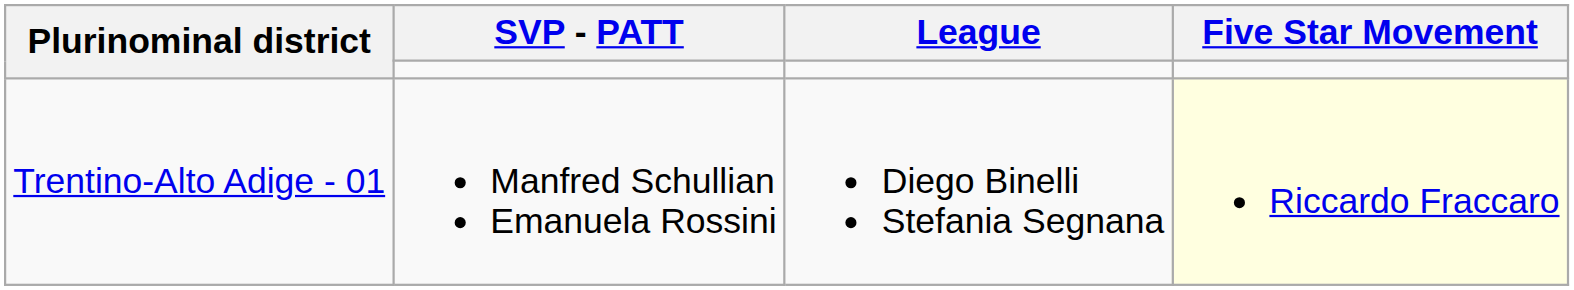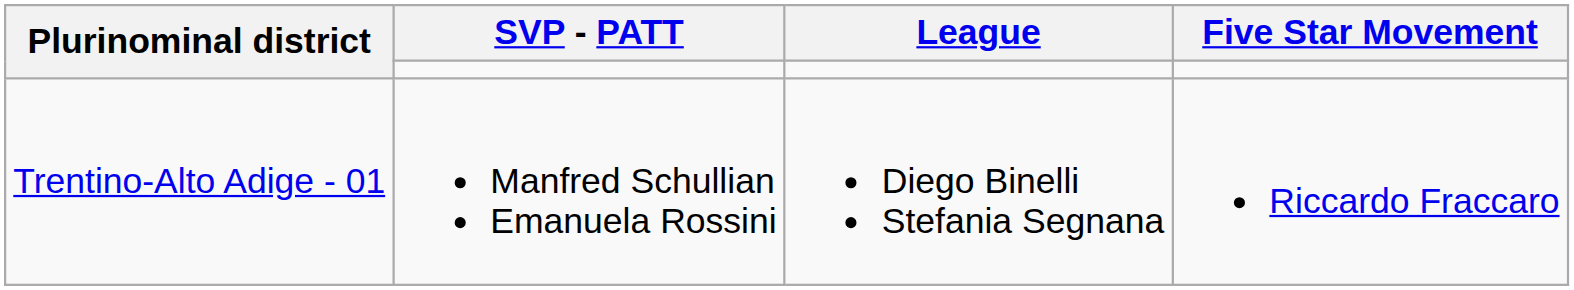(1370, 201) lightyellow background -> (1370, 201) no background
